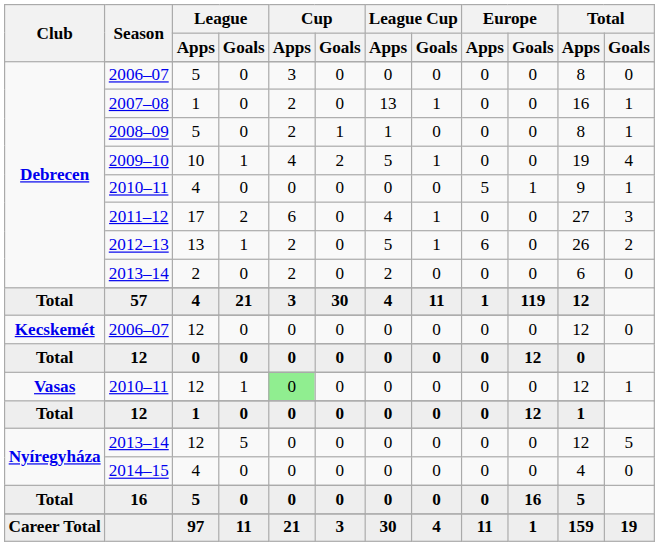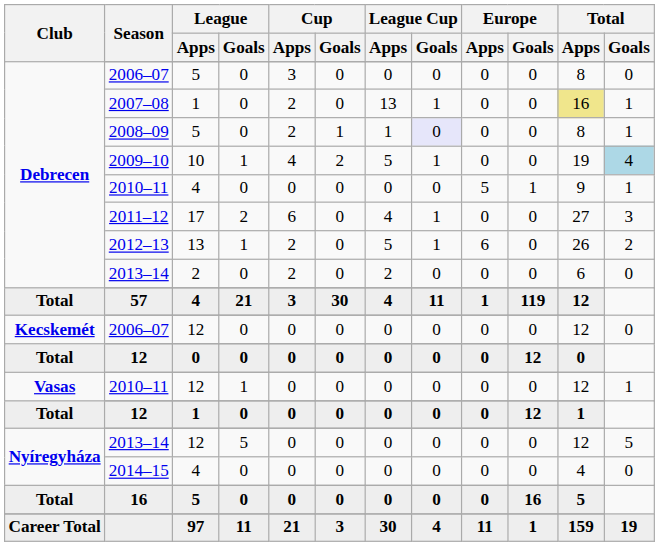(581, 103) no background -> (581, 103) khaki background
(437, 132) no background -> (437, 132) lavender background
(629, 160) no background -> (629, 160) lightblue background
(292, 386) lightgreen background -> (292, 386) no background
